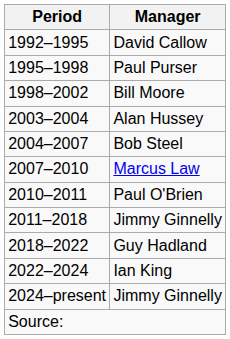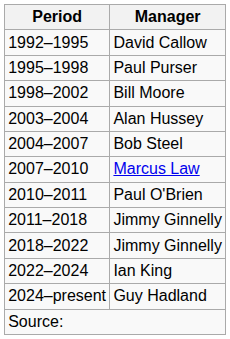(160, 245) Guy Hadland -> (168, 245) Jimmy Ginnelly
(168, 296) Jimmy Ginnelly -> (160, 296) Guy Hadland
